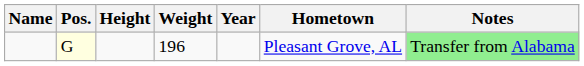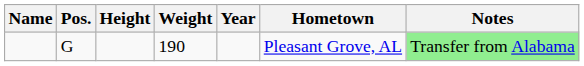(67, 46) lightyellow background -> (67, 46) no background
(172, 46) 196 -> (172, 46) 190
